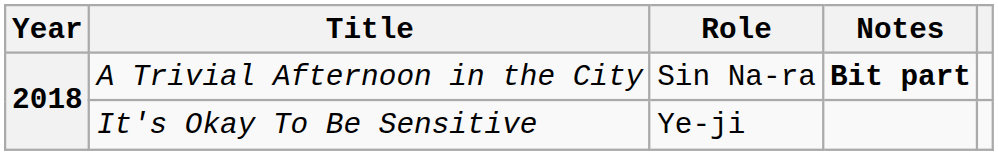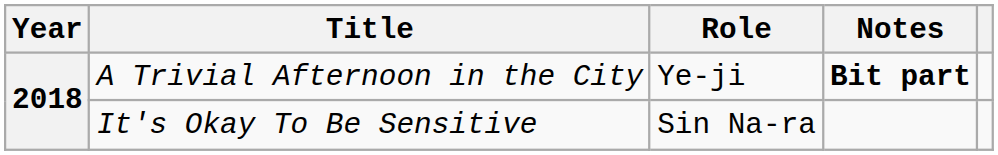(737, 77) Sin Na-ra -> (701, 77) Ye-ji
(701, 125) Ye-ji -> (737, 125) Sin Na-ra
